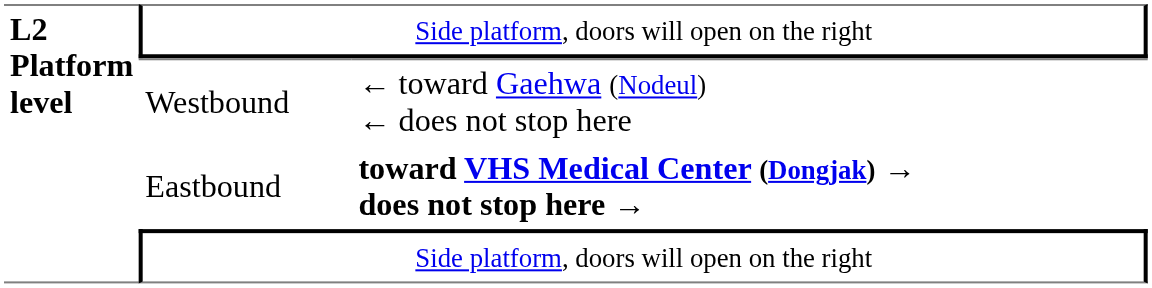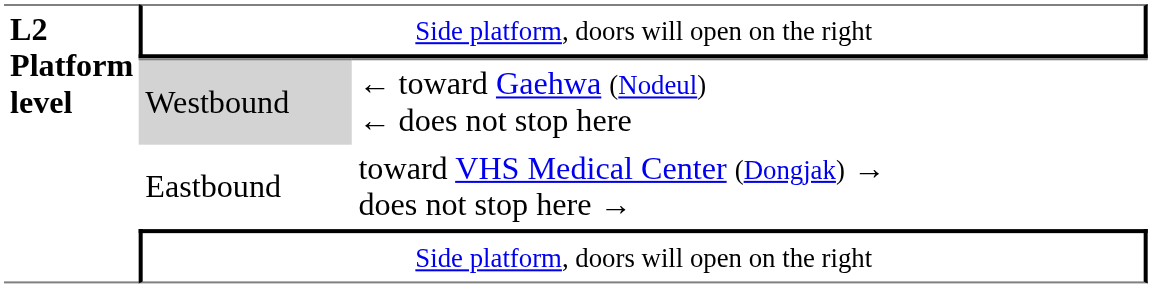(217, 101) no background -> (217, 101) lightgrey background
(637, 186) bold -> (622, 186) normal
